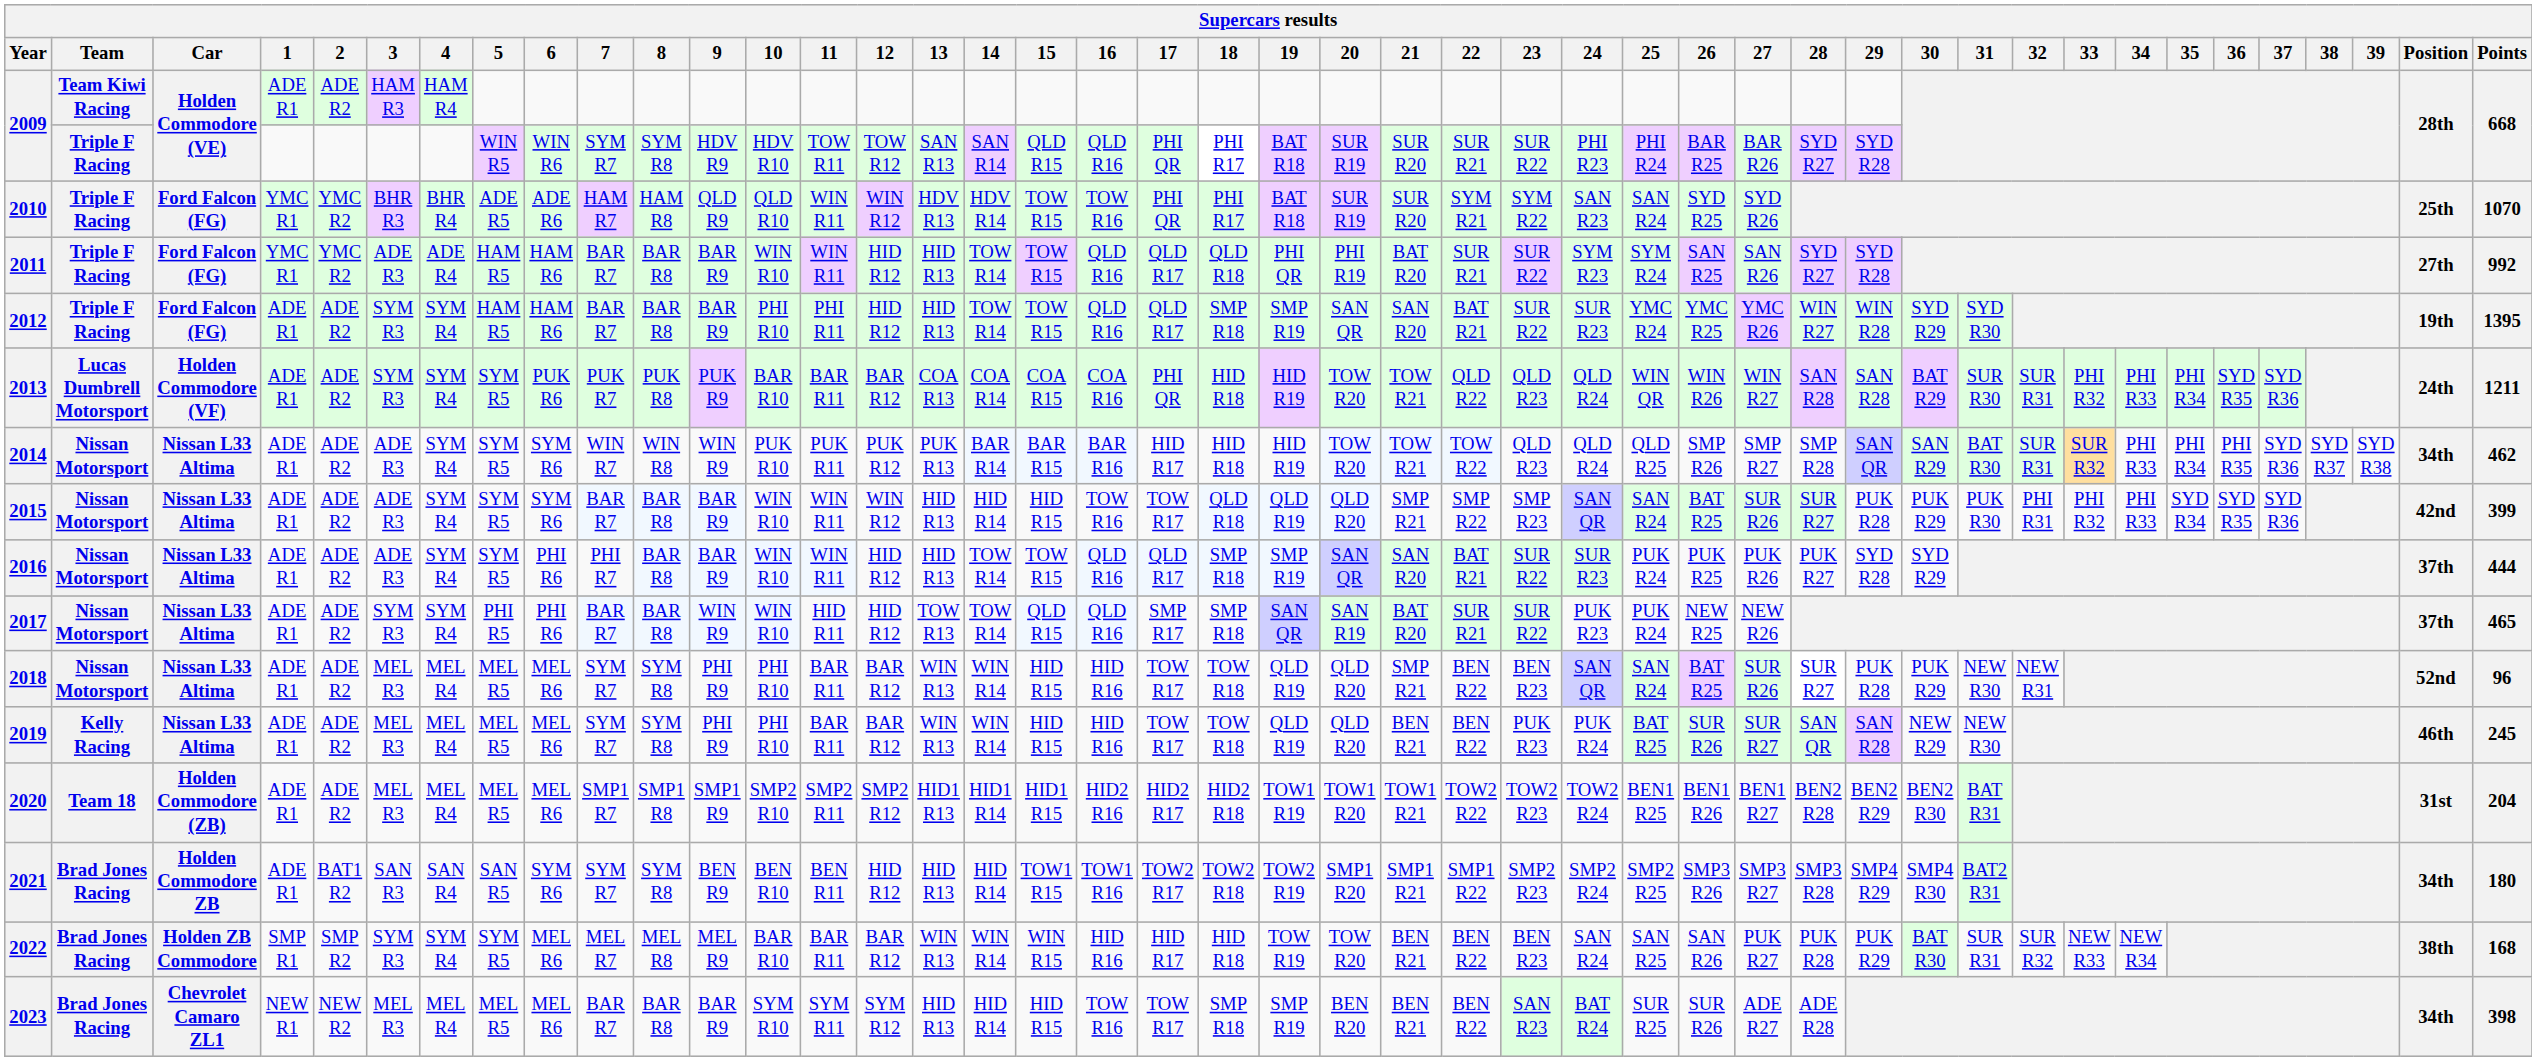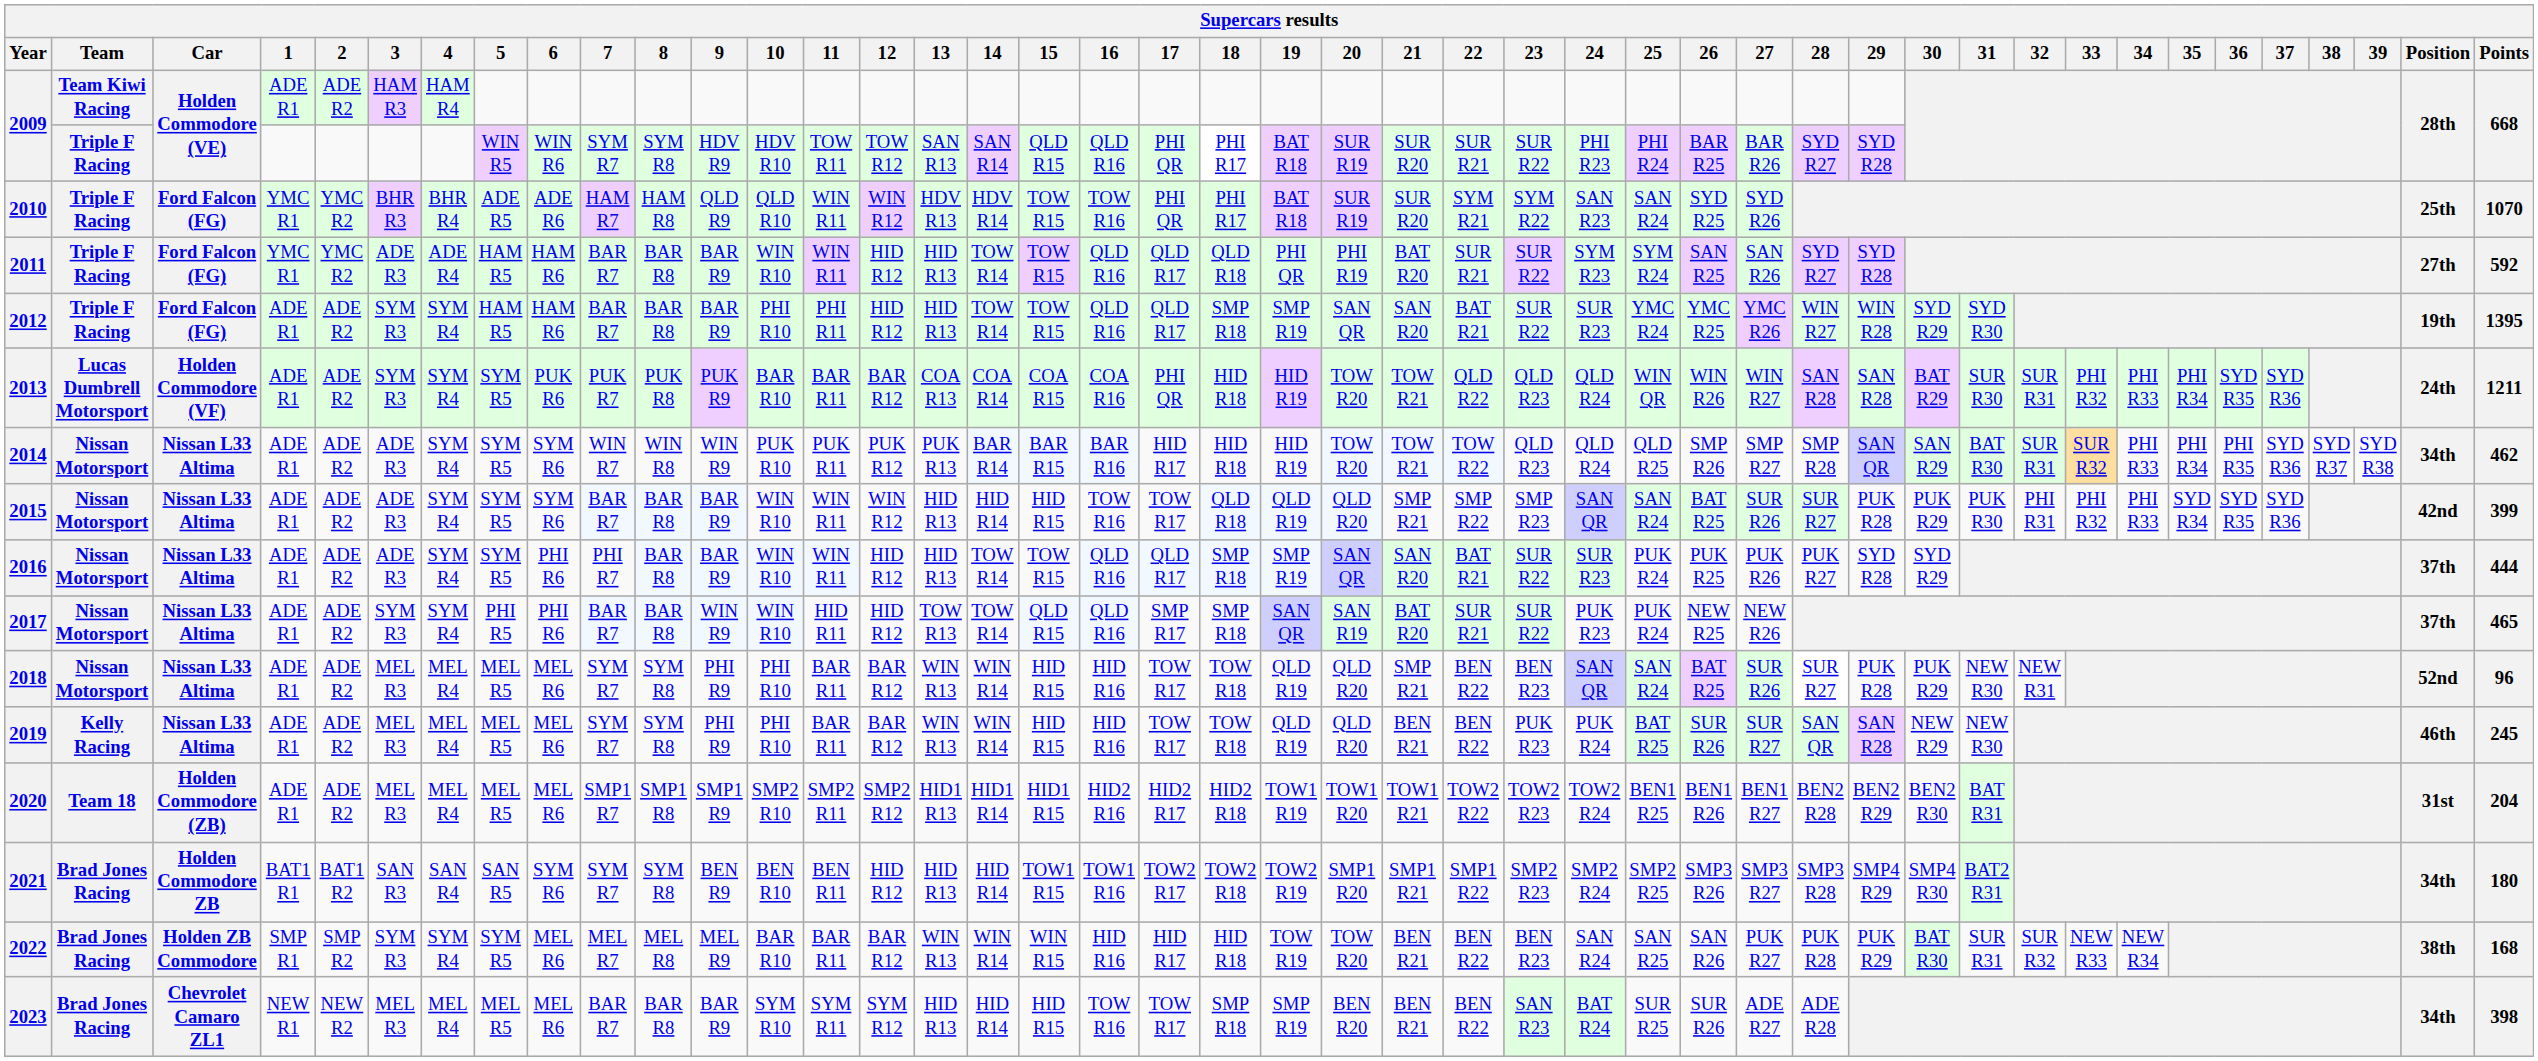(2502, 264) 992 -> (2504, 264) 592
(287, 881) ADE R1 -> (288, 881) BAT1 R1
